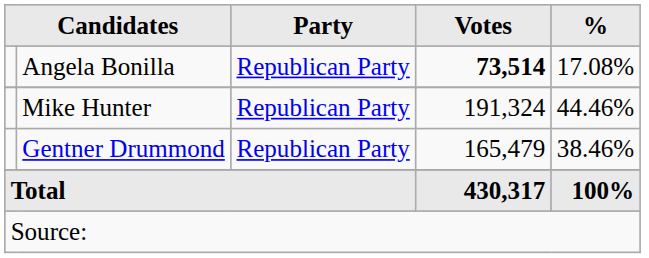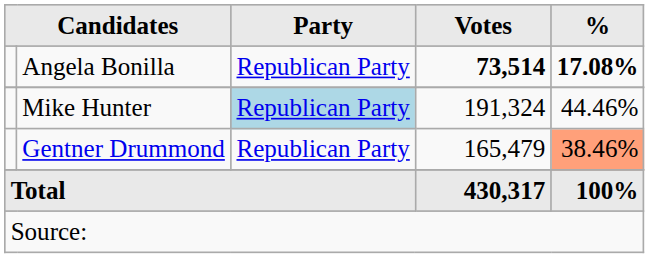(595, 66) normal -> (598, 66) bold
(323, 108) no background -> (323, 108) lightblue background
(595, 149) no background -> (600, 149) lightsalmon background
